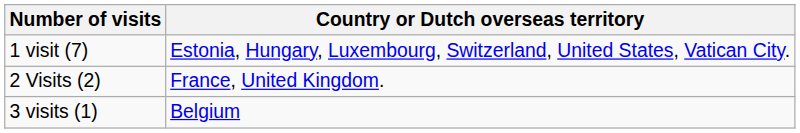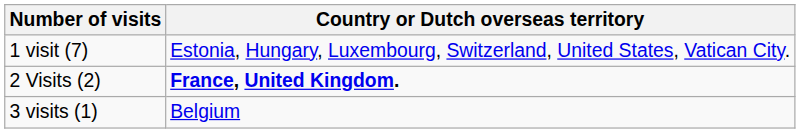(277, 81) normal -> (285, 81) bold
